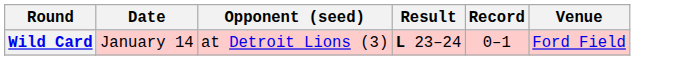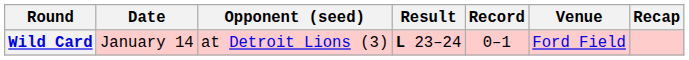+ column: (657, 17)
